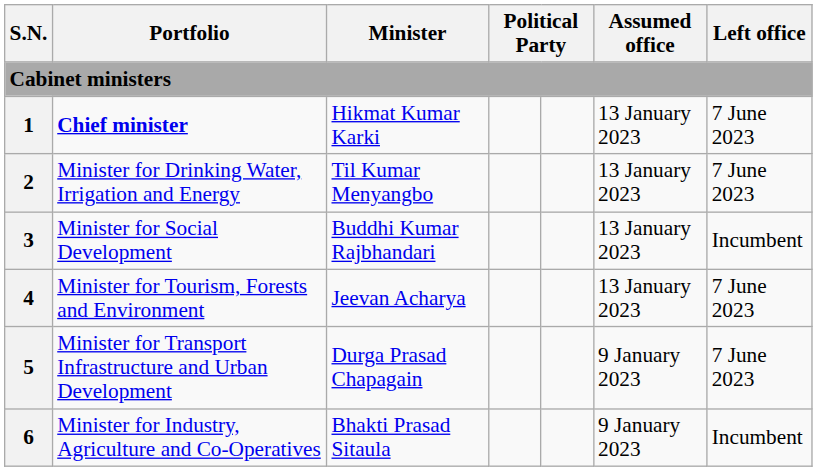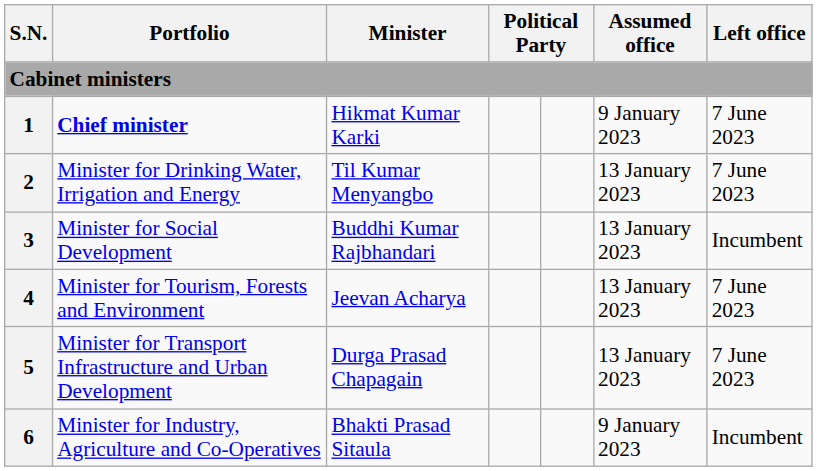(644, 124) 13 January 2023 -> (639, 124) 9 January 2023
(639, 367) 9 January 2023 -> (644, 367) 13 January 2023
